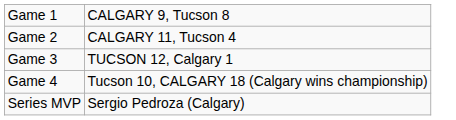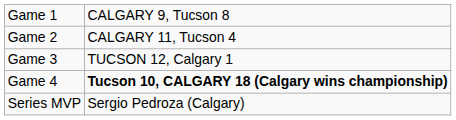(258, 81) normal -> (268, 81) bold
